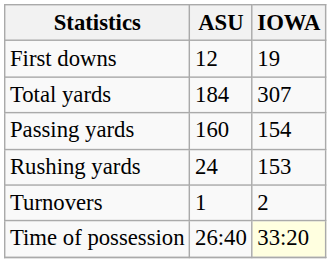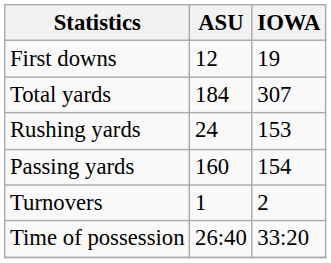rows swapped: (75, 166) <-> (72, 130)
(283, 238) lightyellow background -> (283, 238) no background
